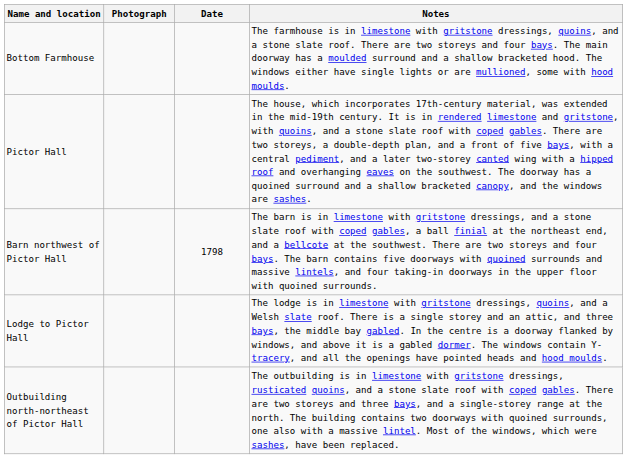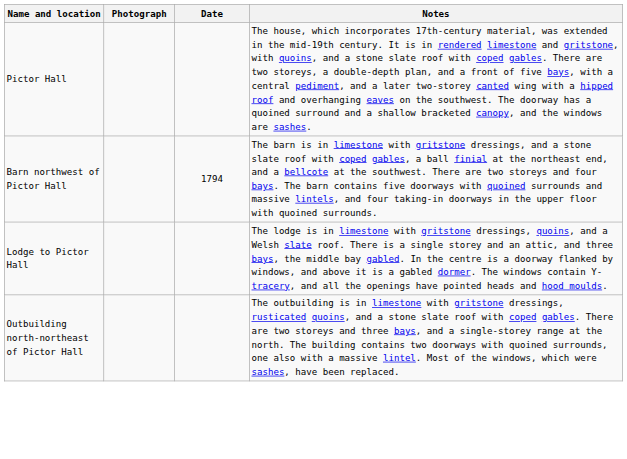- row: (50, 58)
(212, 251) 1798 -> (212, 179) 1794
